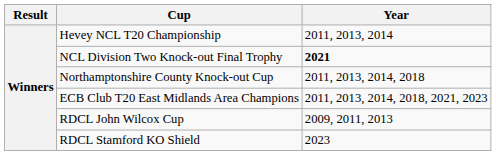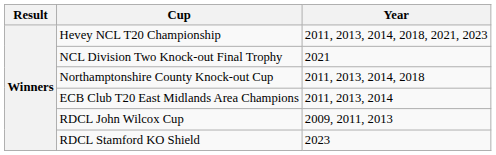(349, 35) 2011, 2013, 2014 -> (396, 35) 2011, 2013, 2014, 2018, 2021, 2023
(317, 56) bold -> (317, 56) normal
(396, 97) 2011, 2013, 2014, 2018, 2021, 2023 -> (349, 97) 2011, 2013, 2014
